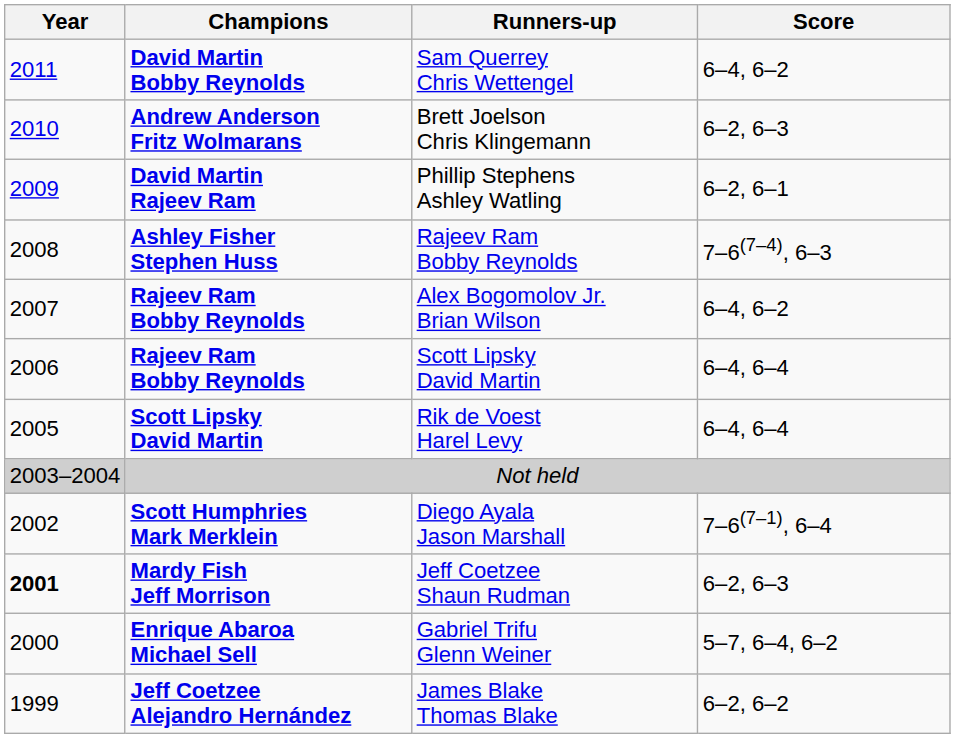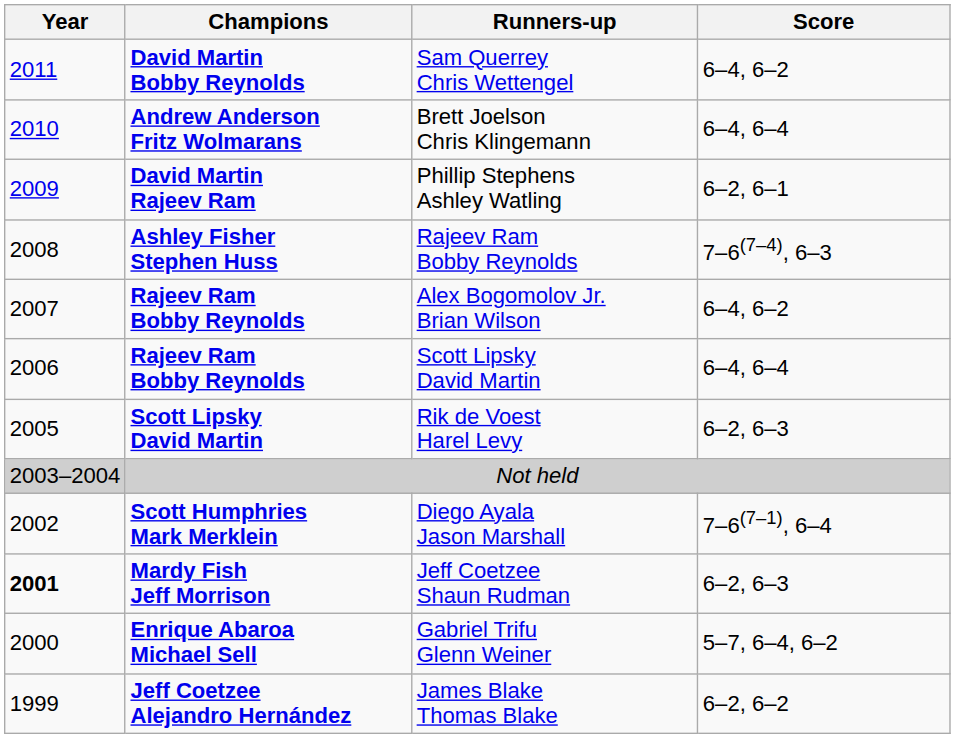(746, 129) 6–2, 6–3 -> (746, 129) 6–4, 6–4
(746, 428) 6–4, 6–4 -> (746, 428) 6–2, 6–3
